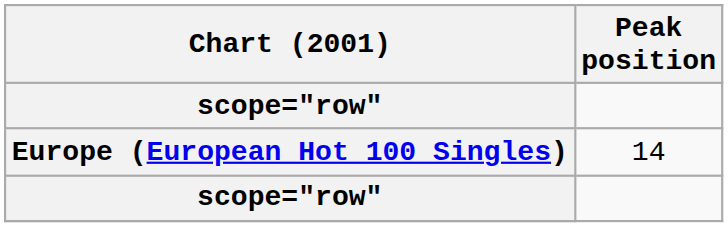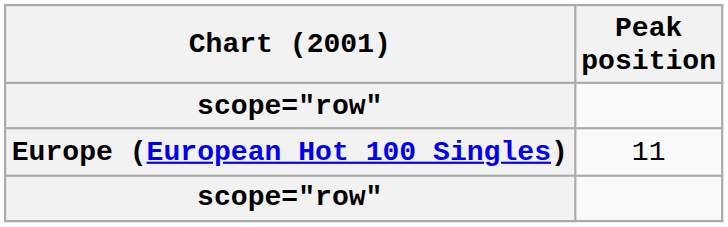(649, 152) 14 -> (649, 152) 11
